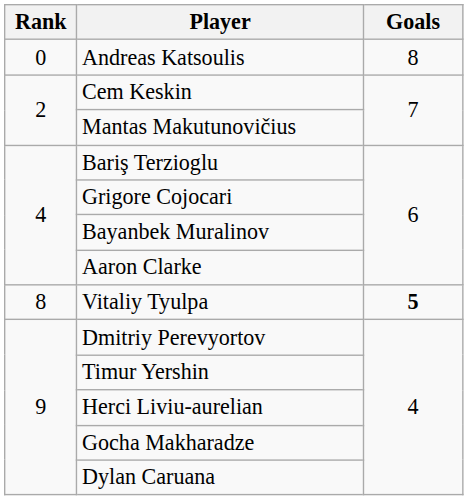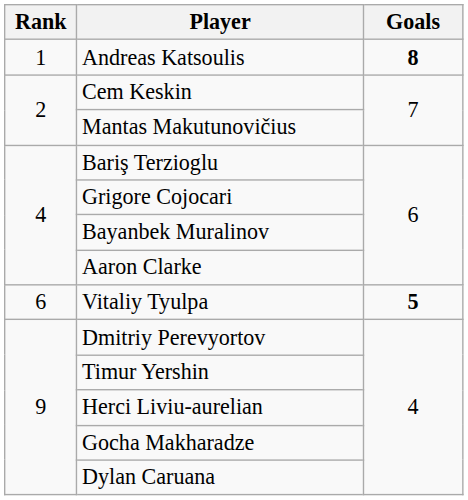(41, 57) 0 -> (41, 57) 1
(413, 57) normal -> (413, 57) bold
(41, 302) 8 -> (41, 302) 6
